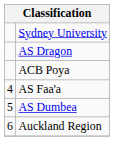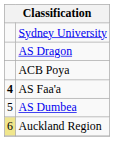(10, 88) normal -> (10, 88) bold
(10, 126) no background -> (10, 126) khaki background
